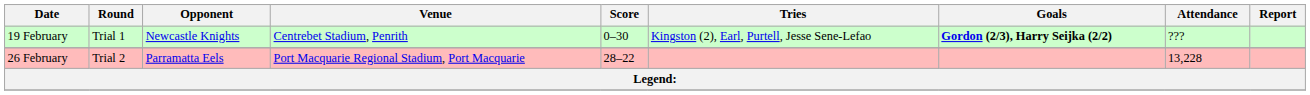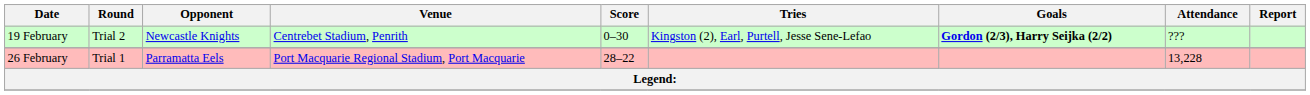(109, 36) Trial 1 -> (109, 36) Trial 2
(109, 58) Trial 2 -> (109, 58) Trial 1
